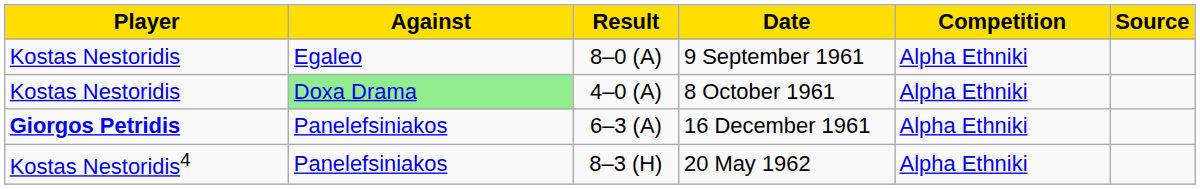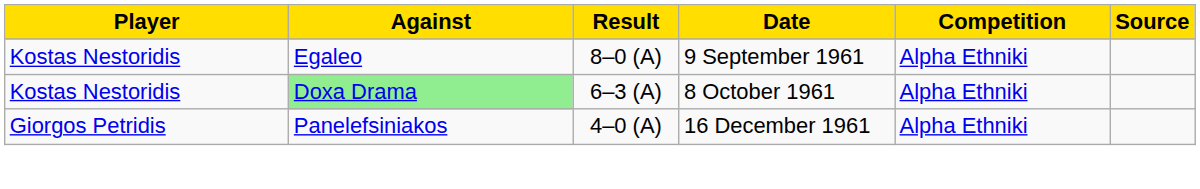(626, 91) 4–0 (A) -> (626, 91) 6–3 (A)
(95, 126) bold -> (88, 126) normal
(626, 126) 6–3 (A) -> (626, 126) 4–0 (A)
- row: (747, 163)
